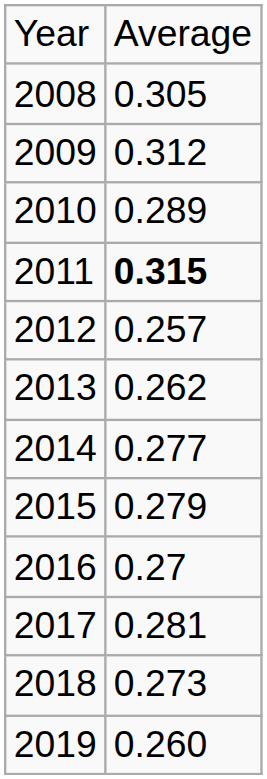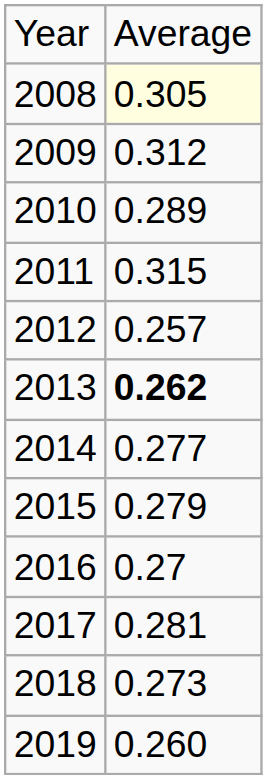(161, 93) no background -> (161, 93) lightyellow background
(161, 270) bold -> (161, 270) normal
(161, 388) normal -> (161, 388) bold
